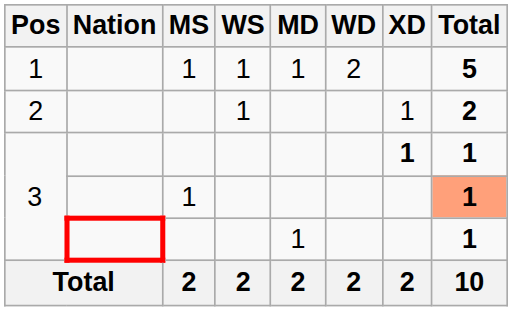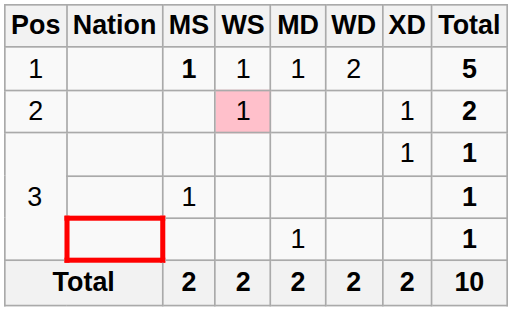(189, 68) normal -> (189, 68) bold
(243, 111) no background -> (243, 111) pink background
(407, 153) bold -> (407, 153) normal
(469, 196) lightsalmon background -> (469, 196) no background
